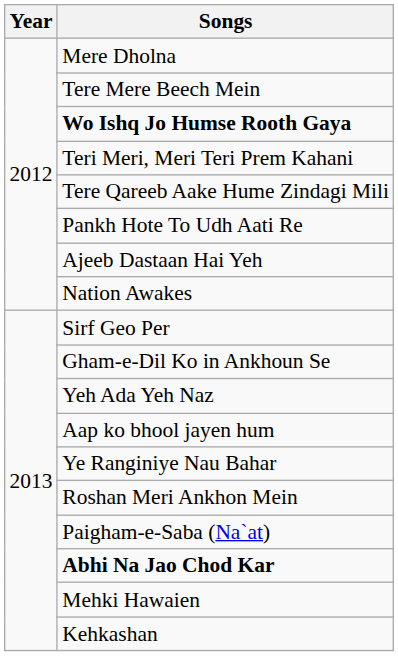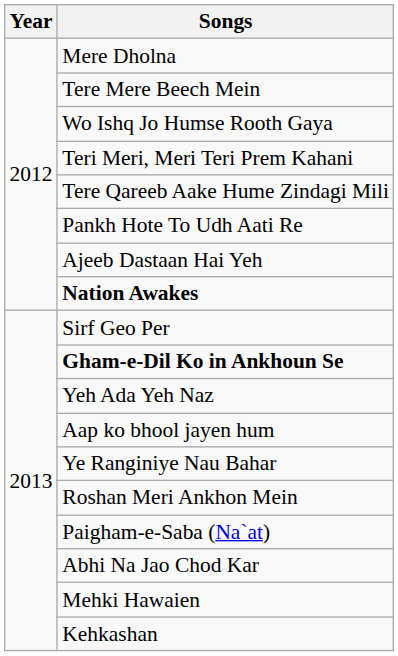(207, 123) bold -> (198, 123) normal
(127, 293) normal -> (130, 293) bold
(196, 361) normal -> (203, 361) bold
(168, 565) bold -> (161, 565) normal
